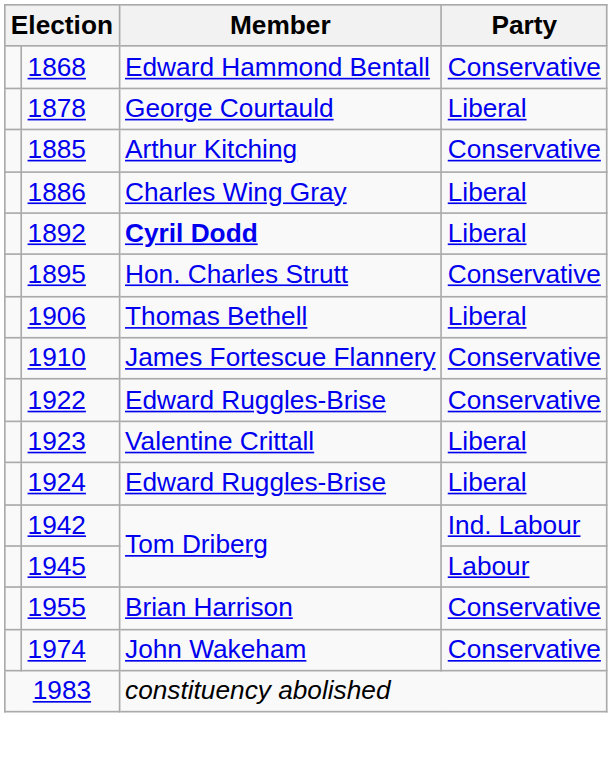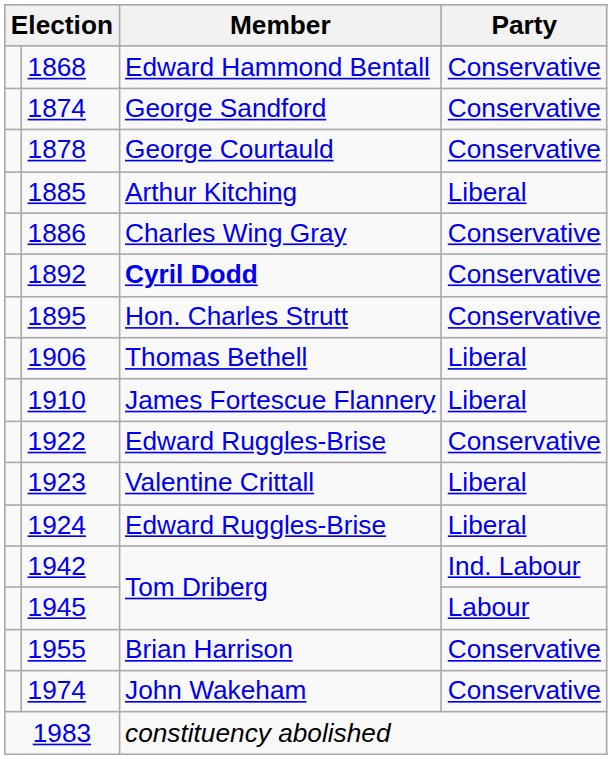+ row: (57, 108)
(487, 108) Liberal -> (524, 150) Conservative
(524, 150) Conservative -> (487, 191) Liberal
(487, 191) Liberal -> (524, 233) Conservative
(487, 233) Liberal -> (524, 274) Conservative
(524, 358) Conservative -> (487, 399) Liberal
